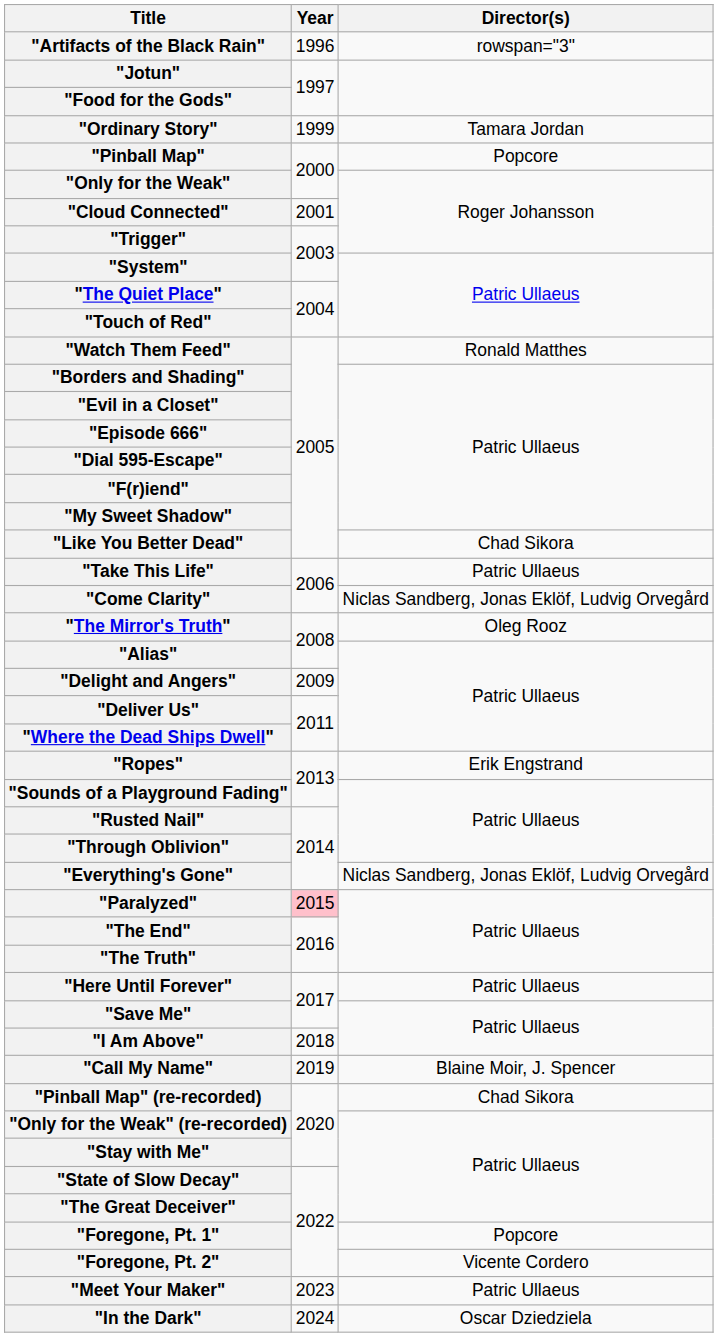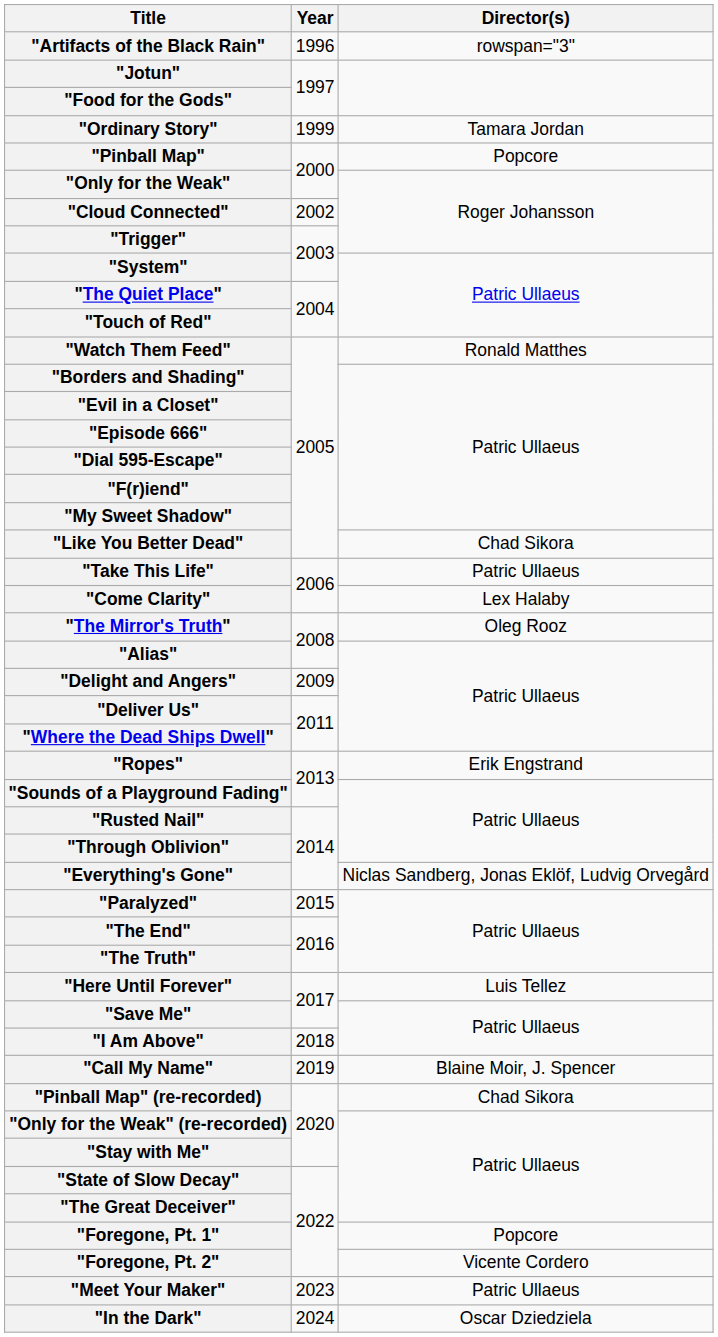(315, 211) 2001 -> (315, 211) 2002
(526, 599) Niclas Sandberg, Jonas Eklöf, Ludvig Orvegård -> (526, 599) Lex Halaby
(315, 903) pink background -> (315, 903) no background
(526, 986) Patric Ullaeus -> (526, 986) Luis Tellez
